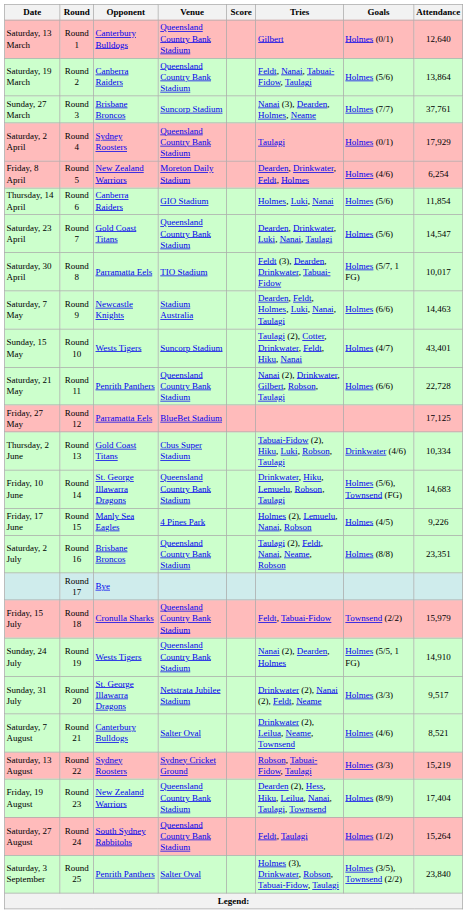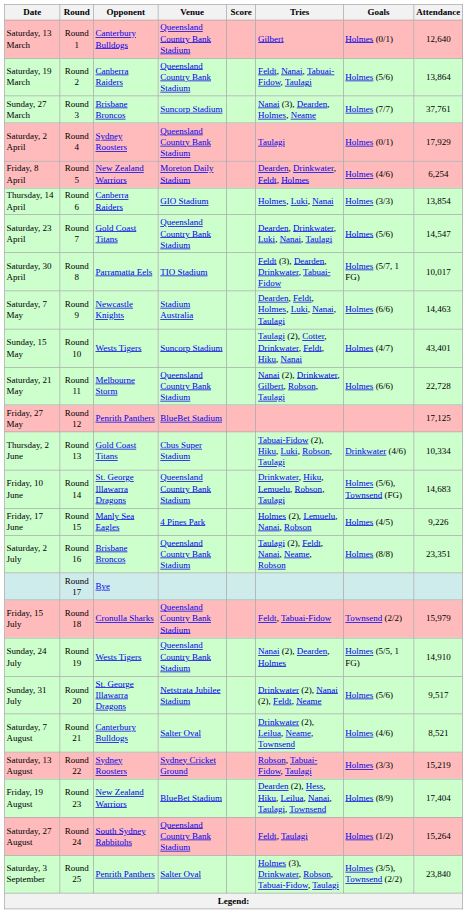(369, 201) Holmes (5/6) -> (369, 201) Holmes (3/3)
(438, 201) 11,854 -> (438, 201) 13,854
(125, 386) Penrith Panthers -> (115, 386) Melbourne Storm
(124, 418) Parramatta Eels -> (125, 418) Penrith Panthers
(369, 695) Holmes (3/3) -> (369, 695) Holmes (5/6)
(186, 798) Queensland Country Bank Stadium -> (191, 798) BlueBet Stadium
